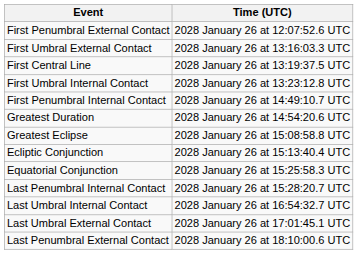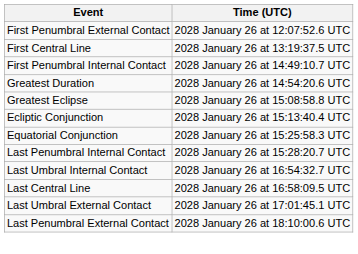- row: (79, 48)
- row: (77, 83)
+ row: (49, 188)
